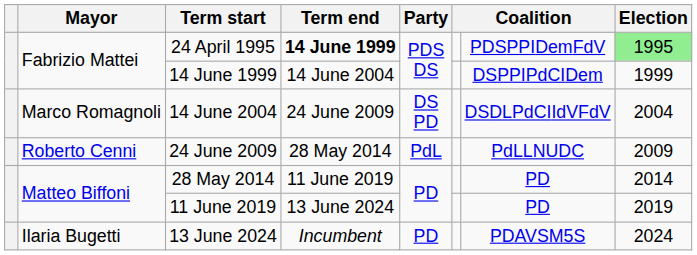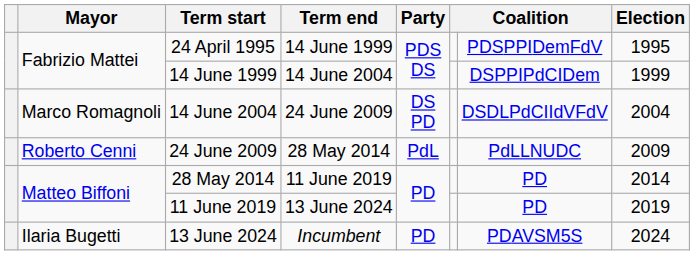(340, 46) bold -> (339, 46) normal
(653, 46) lightgreen background -> (650, 46) no background
